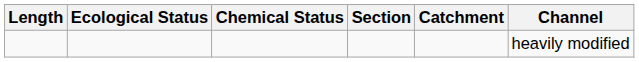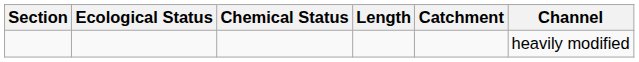columns swapped: (381, 17) <-> (36, 17)
